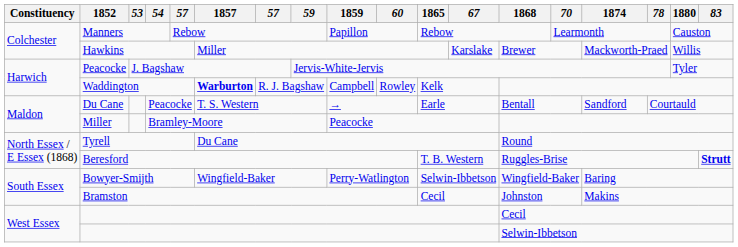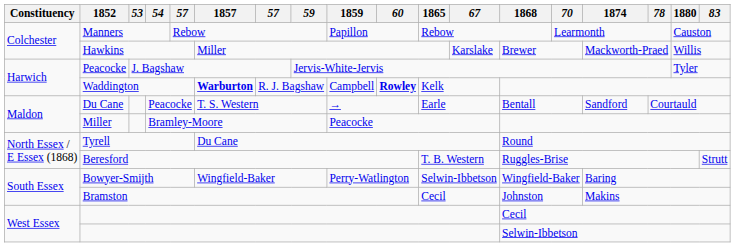(397, 86) normal -> (398, 86) bold
(716, 159) bold -> (715, 159) normal
